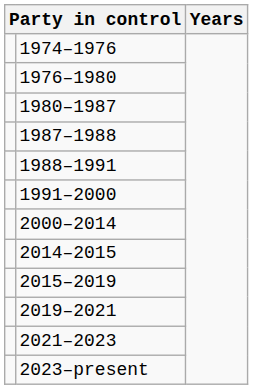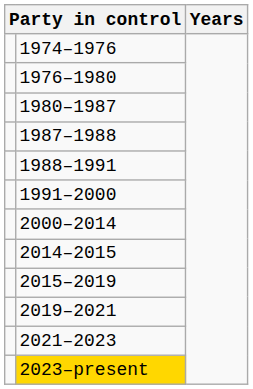(84, 370) no background -> (84, 370) gold background
